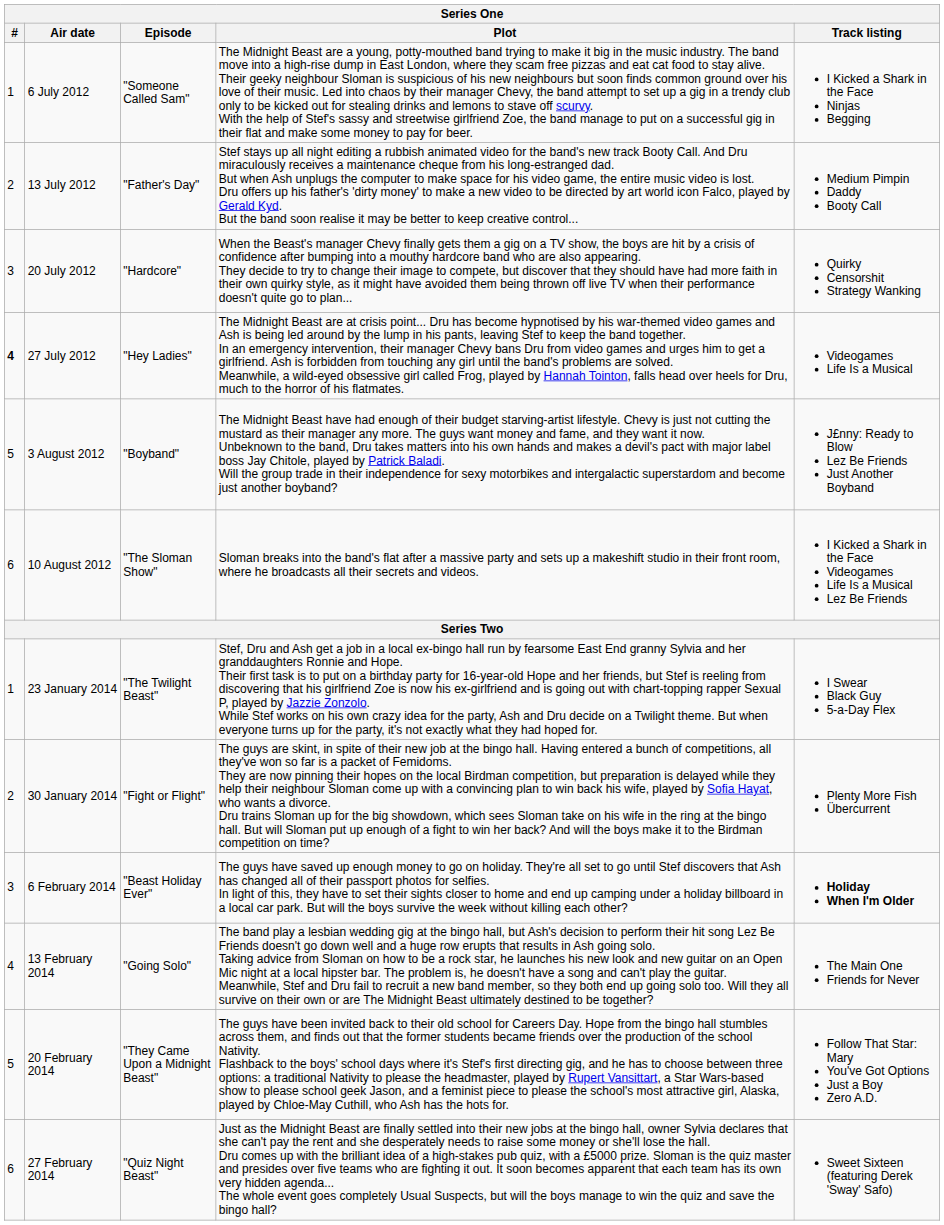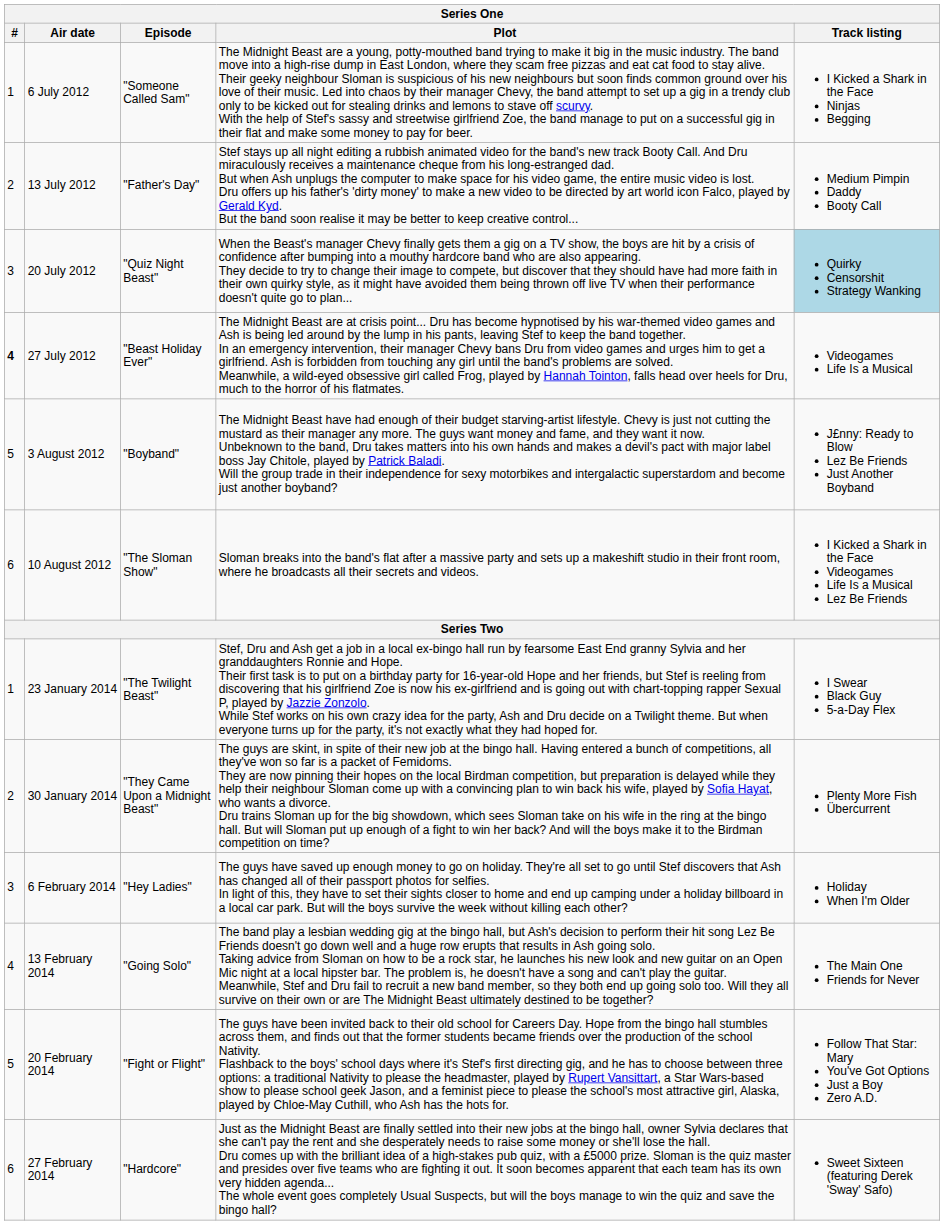(152, 270) "Hardcore" -> (153, 270) "Quiz Night Beast"
(867, 278) no background -> (867, 278) lightblue background
(157, 355) "Hey Ladies" -> (162, 355) "Beast Holiday Ever"
(164, 796) "Fight or Flight" -> (167, 796) "They Came Upon a Midnight Beast"
(162, 887) "Beast Holiday Ever" -> (157, 887) "Hey Ladies"
(867, 894) bold -> (867, 894) normal
(167, 1064) "They Came Upon a Midnight Beast" -> (164, 1064) "Fight or Flight"
(153, 1169) "Quiz Night Beast" -> (152, 1169) "Hardcore"
